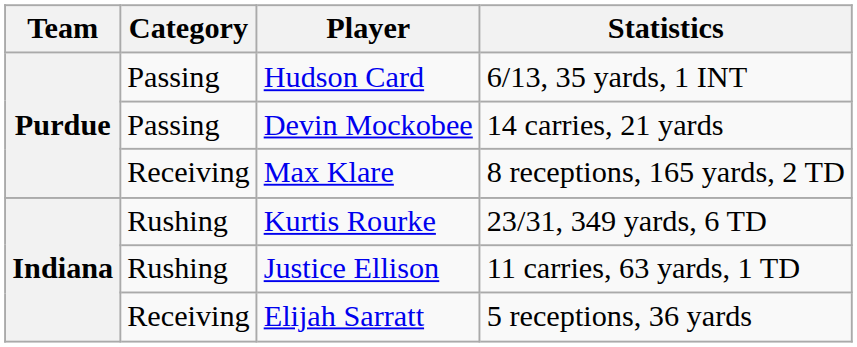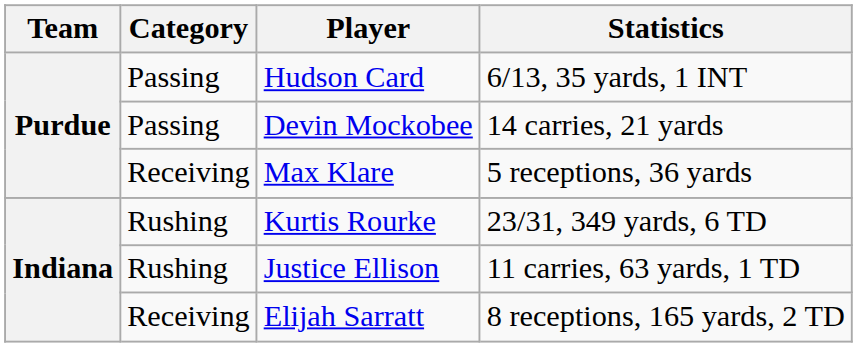(666, 172) 8 receptions, 165 yards, 2 TD -> (619, 172) 5 receptions, 36 yards
(619, 316) 5 receptions, 36 yards -> (666, 316) 8 receptions, 165 yards, 2 TD
